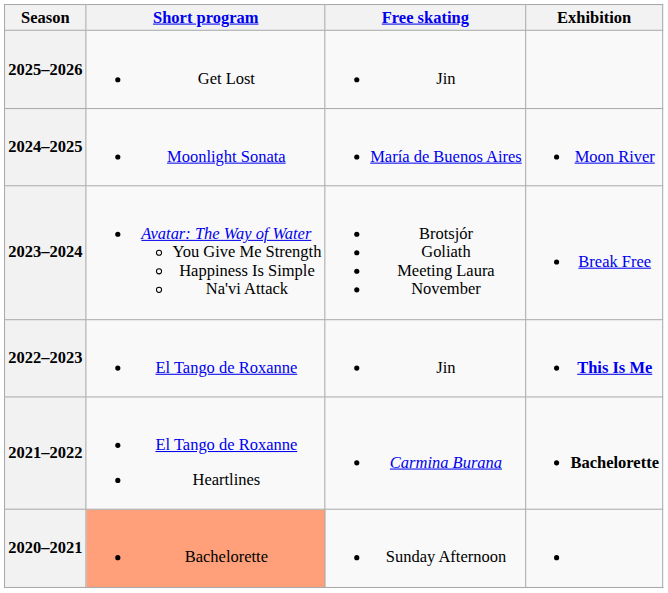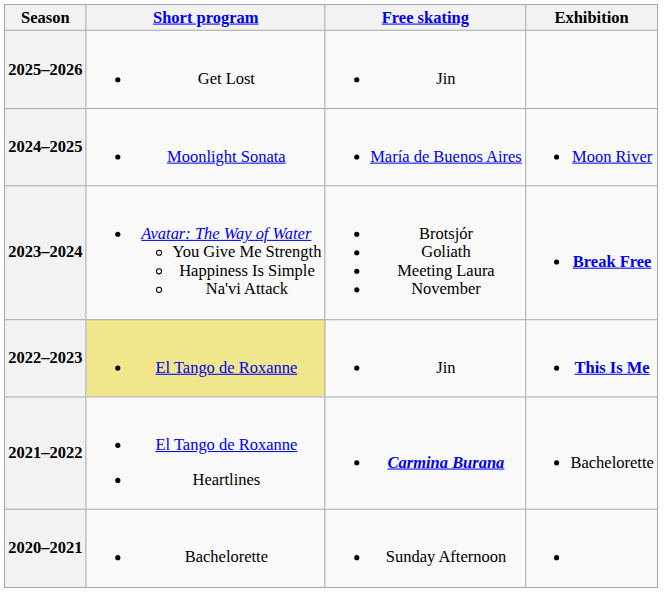(594, 262) normal -> (592, 262) bold
(206, 367) no background -> (206, 367) khaki background
(425, 462) normal -> (425, 462) bold
(594, 462) bold -> (592, 462) normal
(206, 558) lightsalmon background -> (206, 558) no background
